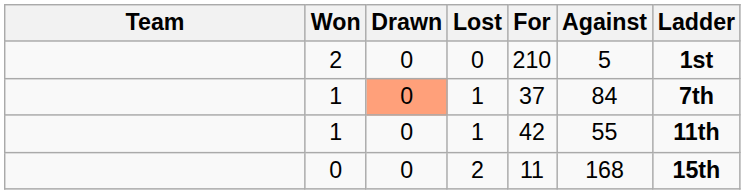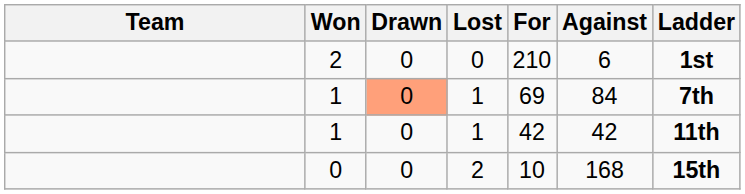(605, 59) 5 -> (605, 59) 6
(532, 96) 37 -> (532, 96) 69
(605, 133) 55 -> (605, 133) 42
(532, 170) 11 -> (532, 170) 10
